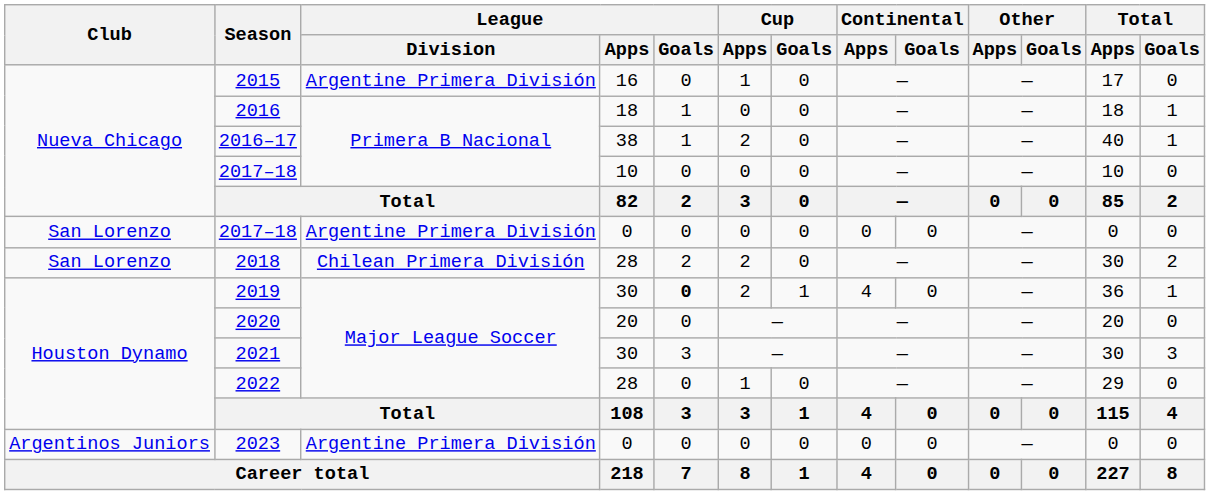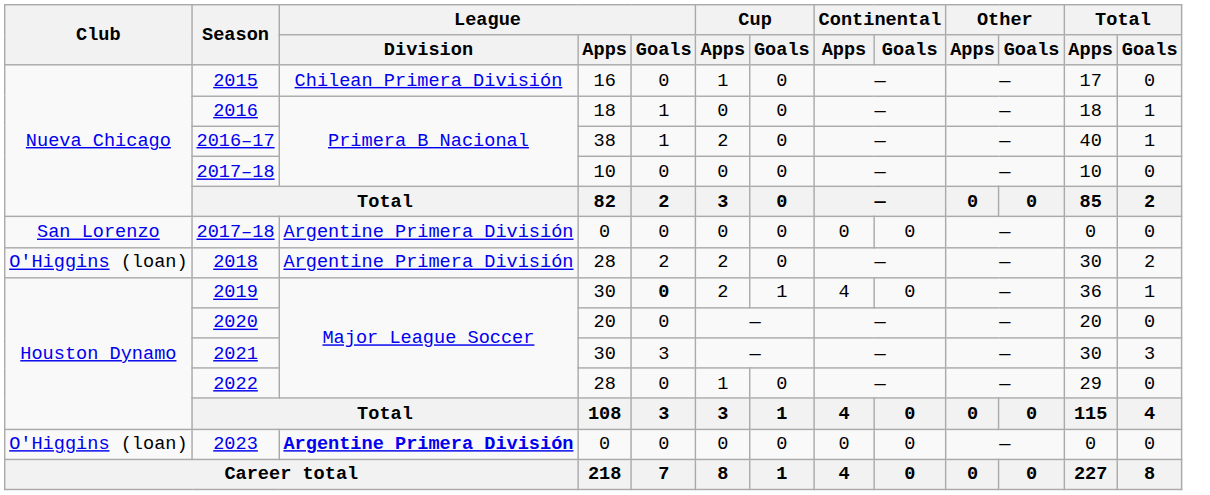(451, 80) Argentine Primera División -> (428, 80) Chilean Primera División
(110, 262) San Lorenzo -> (98, 262) O'Higgins (loan)
(451, 262) Chilean Primera División -> (428, 262) Argentine Primera División
(110, 444) Argentinos Juniors -> (98, 444) O'Higgins (loan)
(451, 444) normal -> (428, 444) bold
